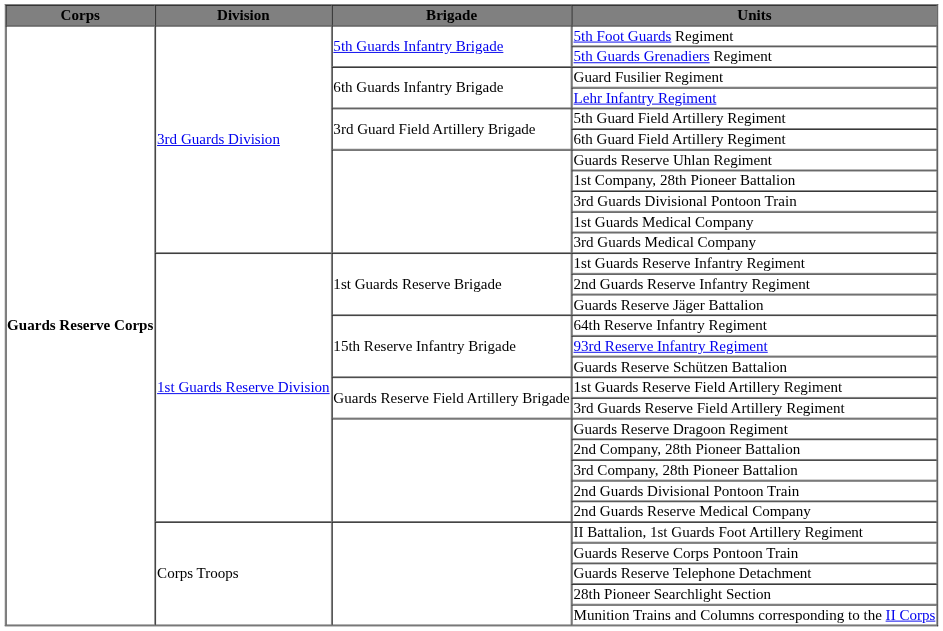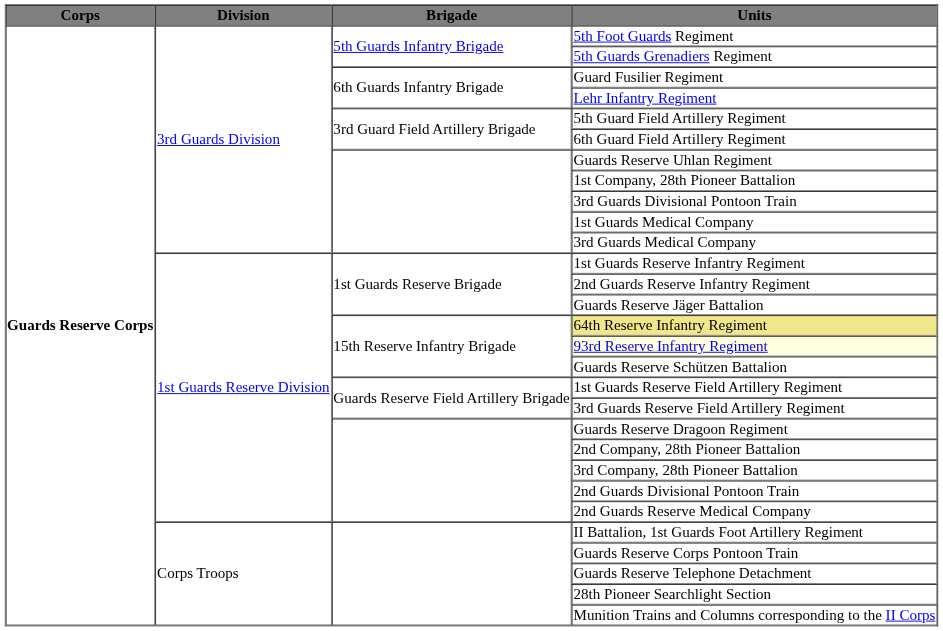(670, 325) no background -> (670, 325) khaki background
(671, 346) no background -> (671, 346) lightyellow background
